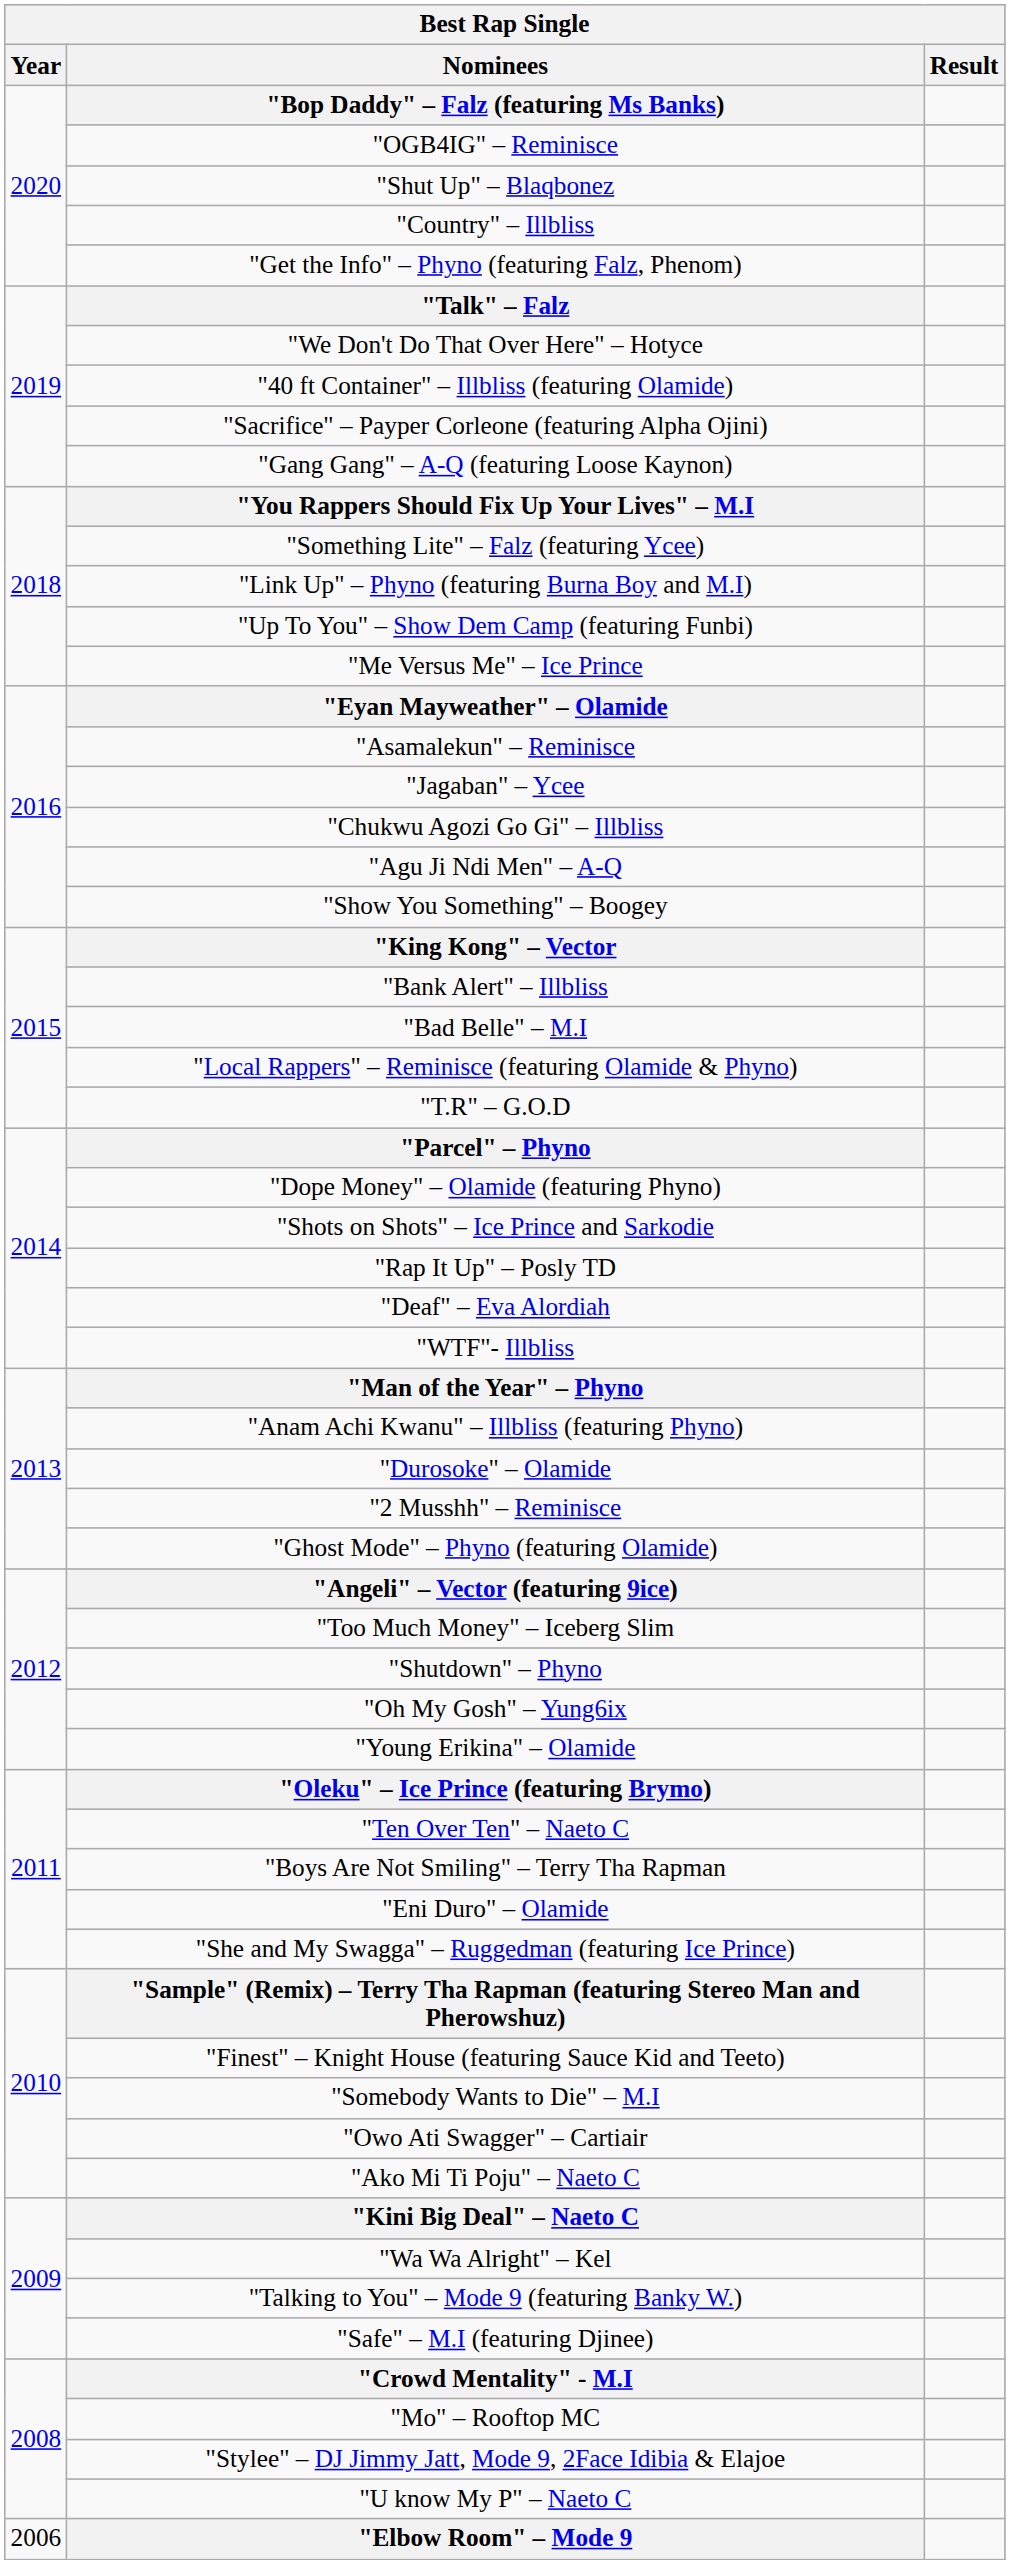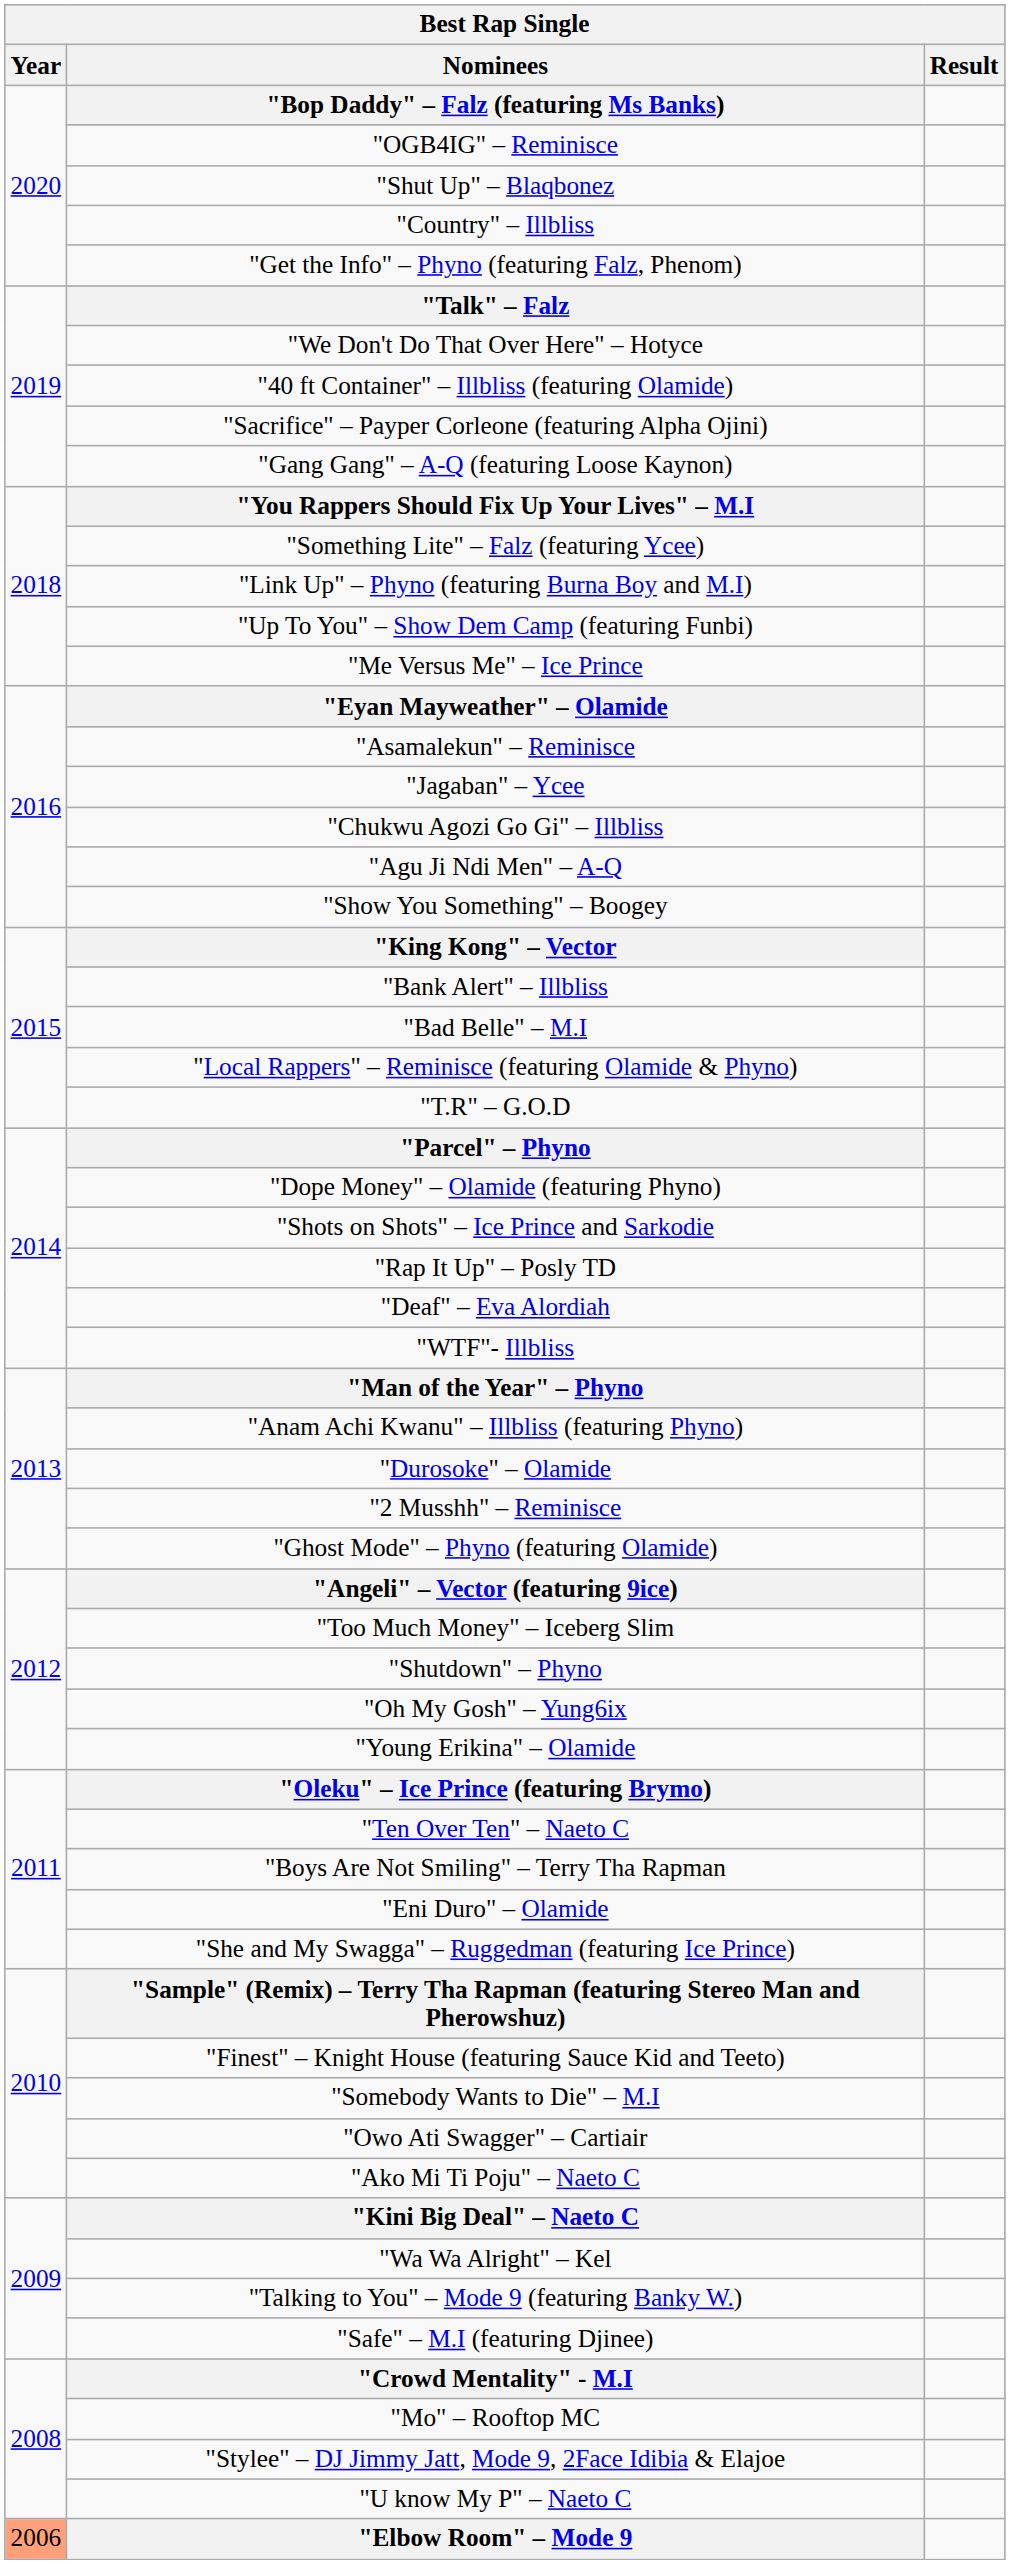(36, 2538) no background -> (36, 2538) lightsalmon background
